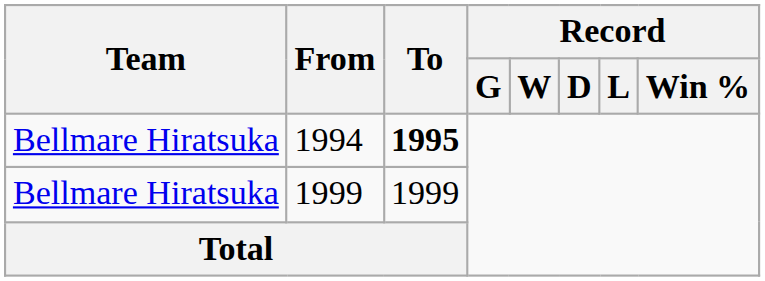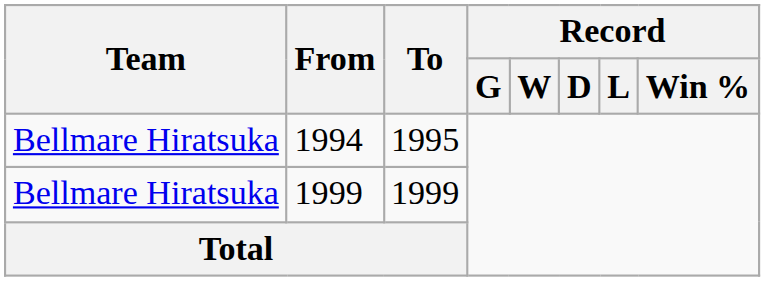(425, 139) bold -> (425, 139) normal
